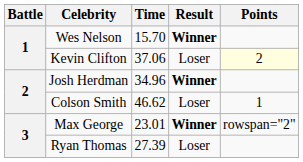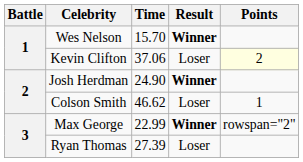(150, 80) 34.96 -> (150, 80) 24.90
(150, 124) 23.01 -> (150, 124) 22.99
